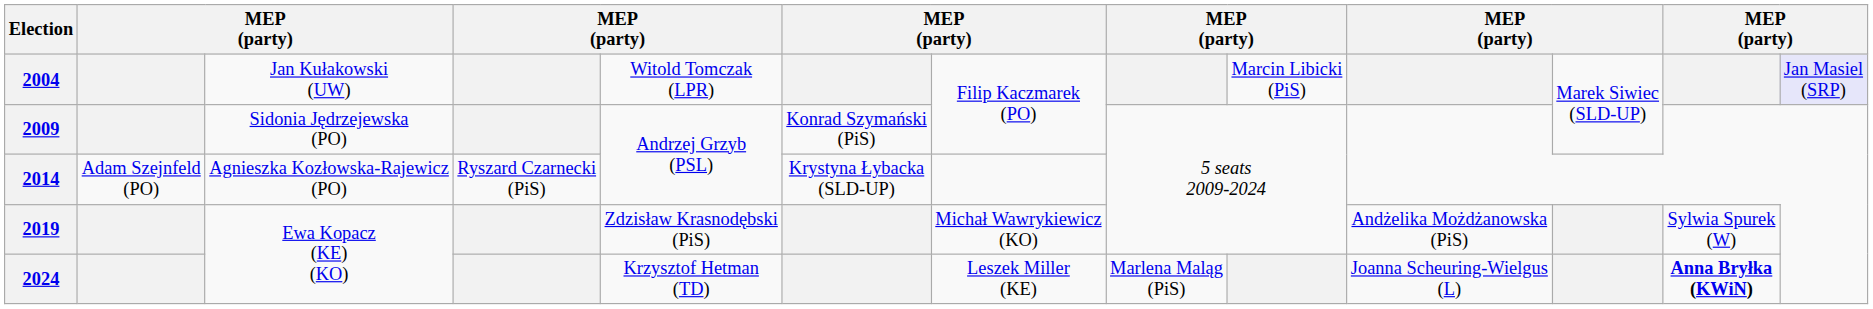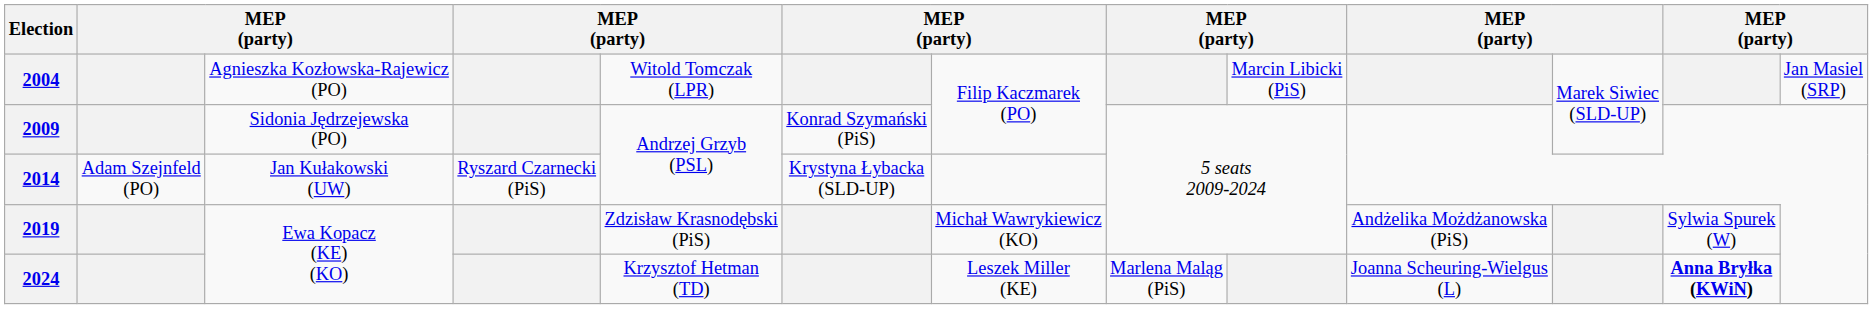(329, 79) Jan Kułakowski (UW) -> (329, 79) Agnieszka Kozłowska-Rajewicz (PO)
(1823, 79) lavender background -> (1823, 79) no background
(329, 179) Agnieszka Kozłowska-Rajewicz (PO) -> (329, 179) Jan Kułakowski (UW)
